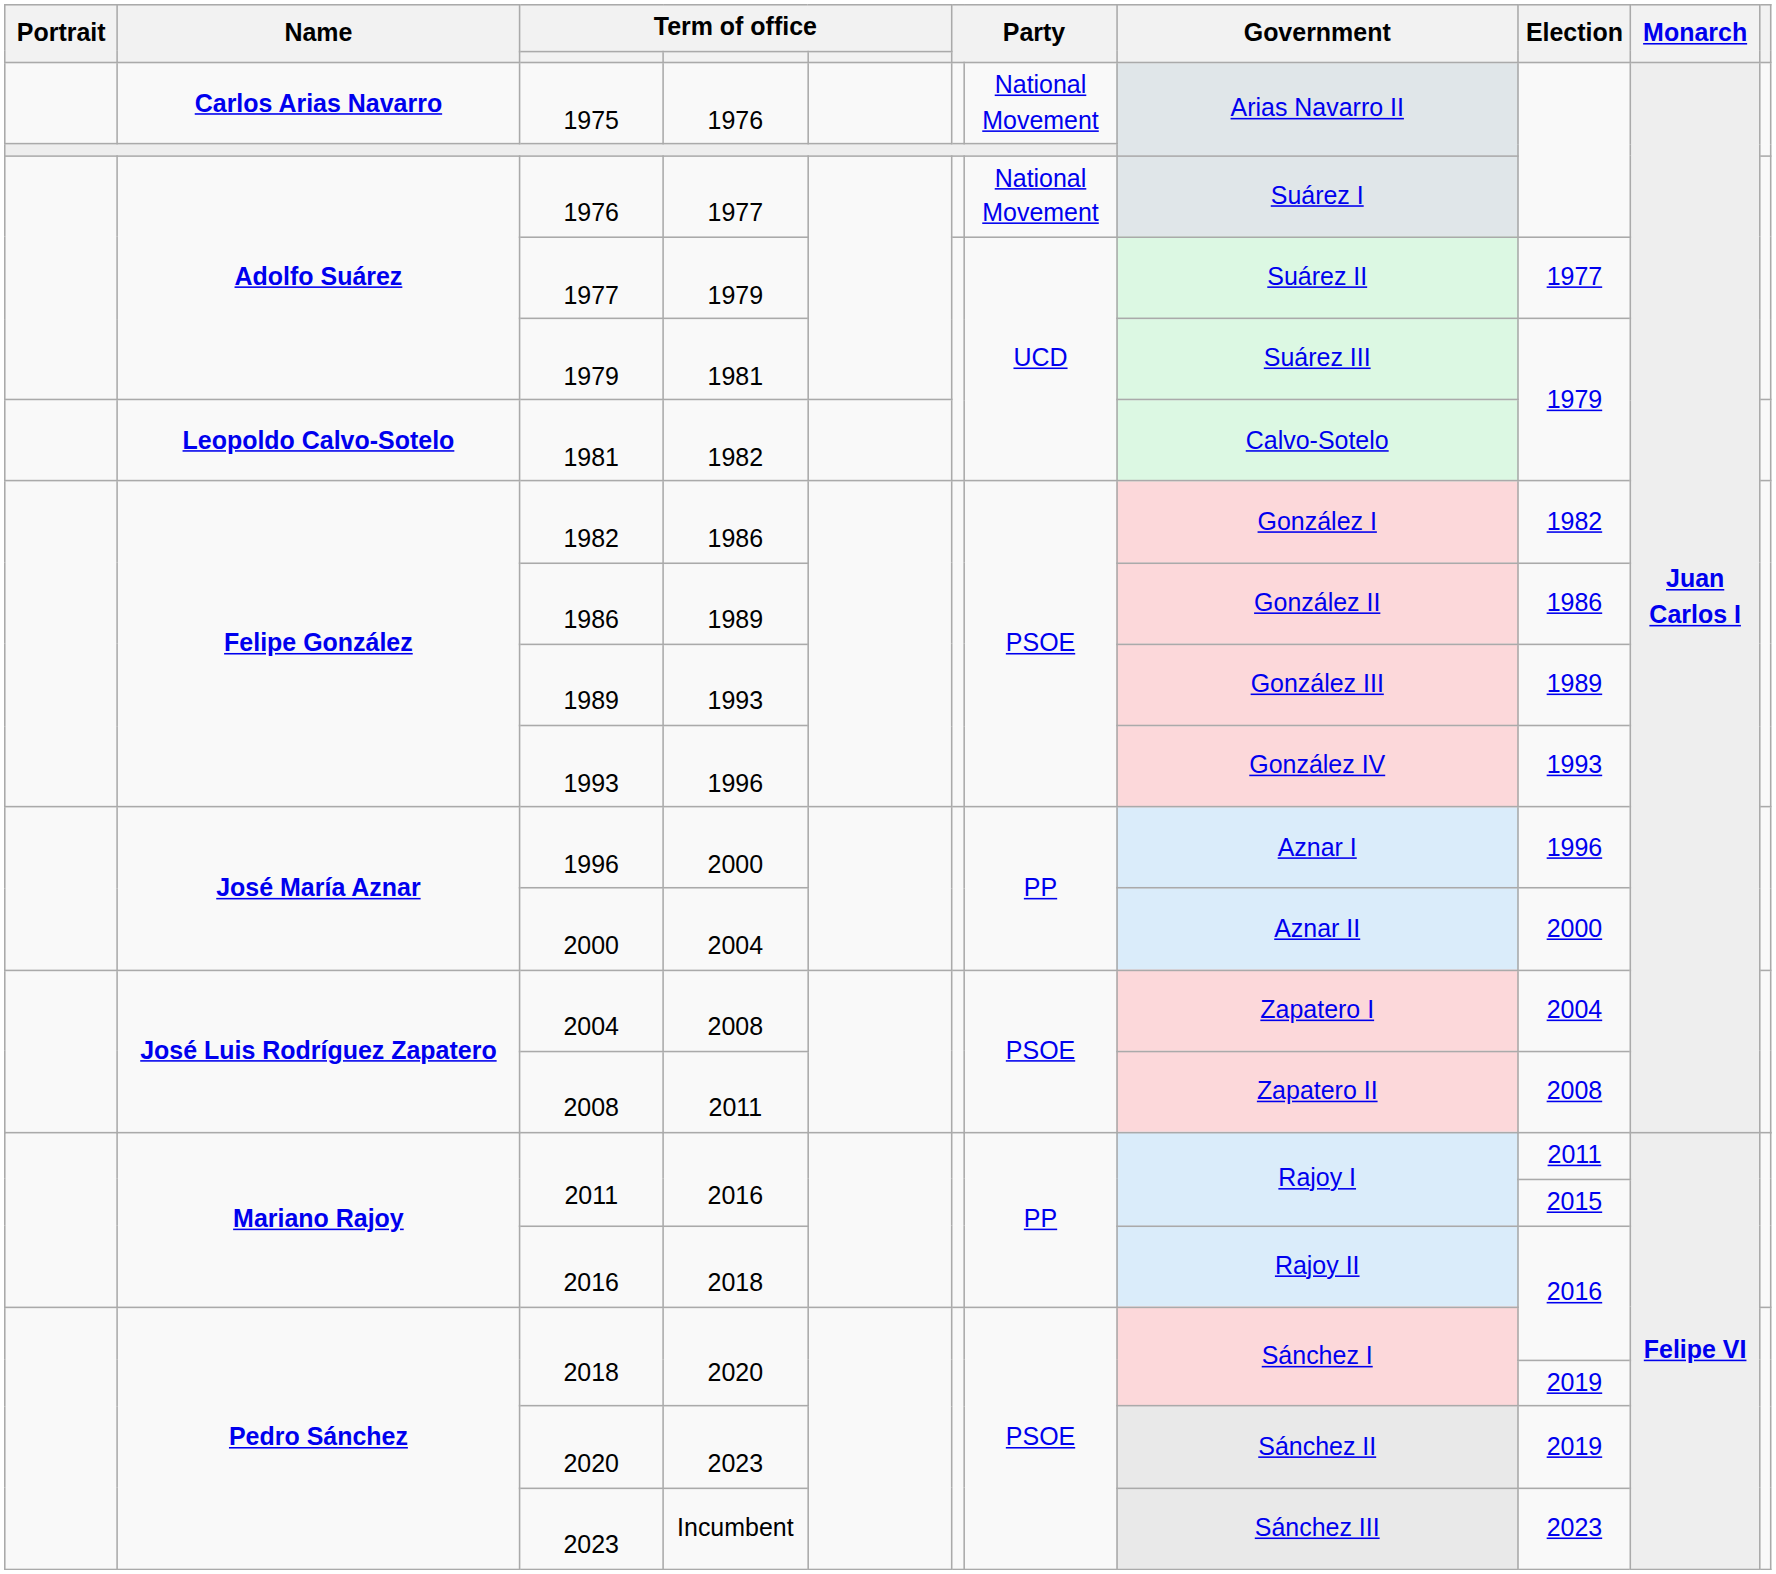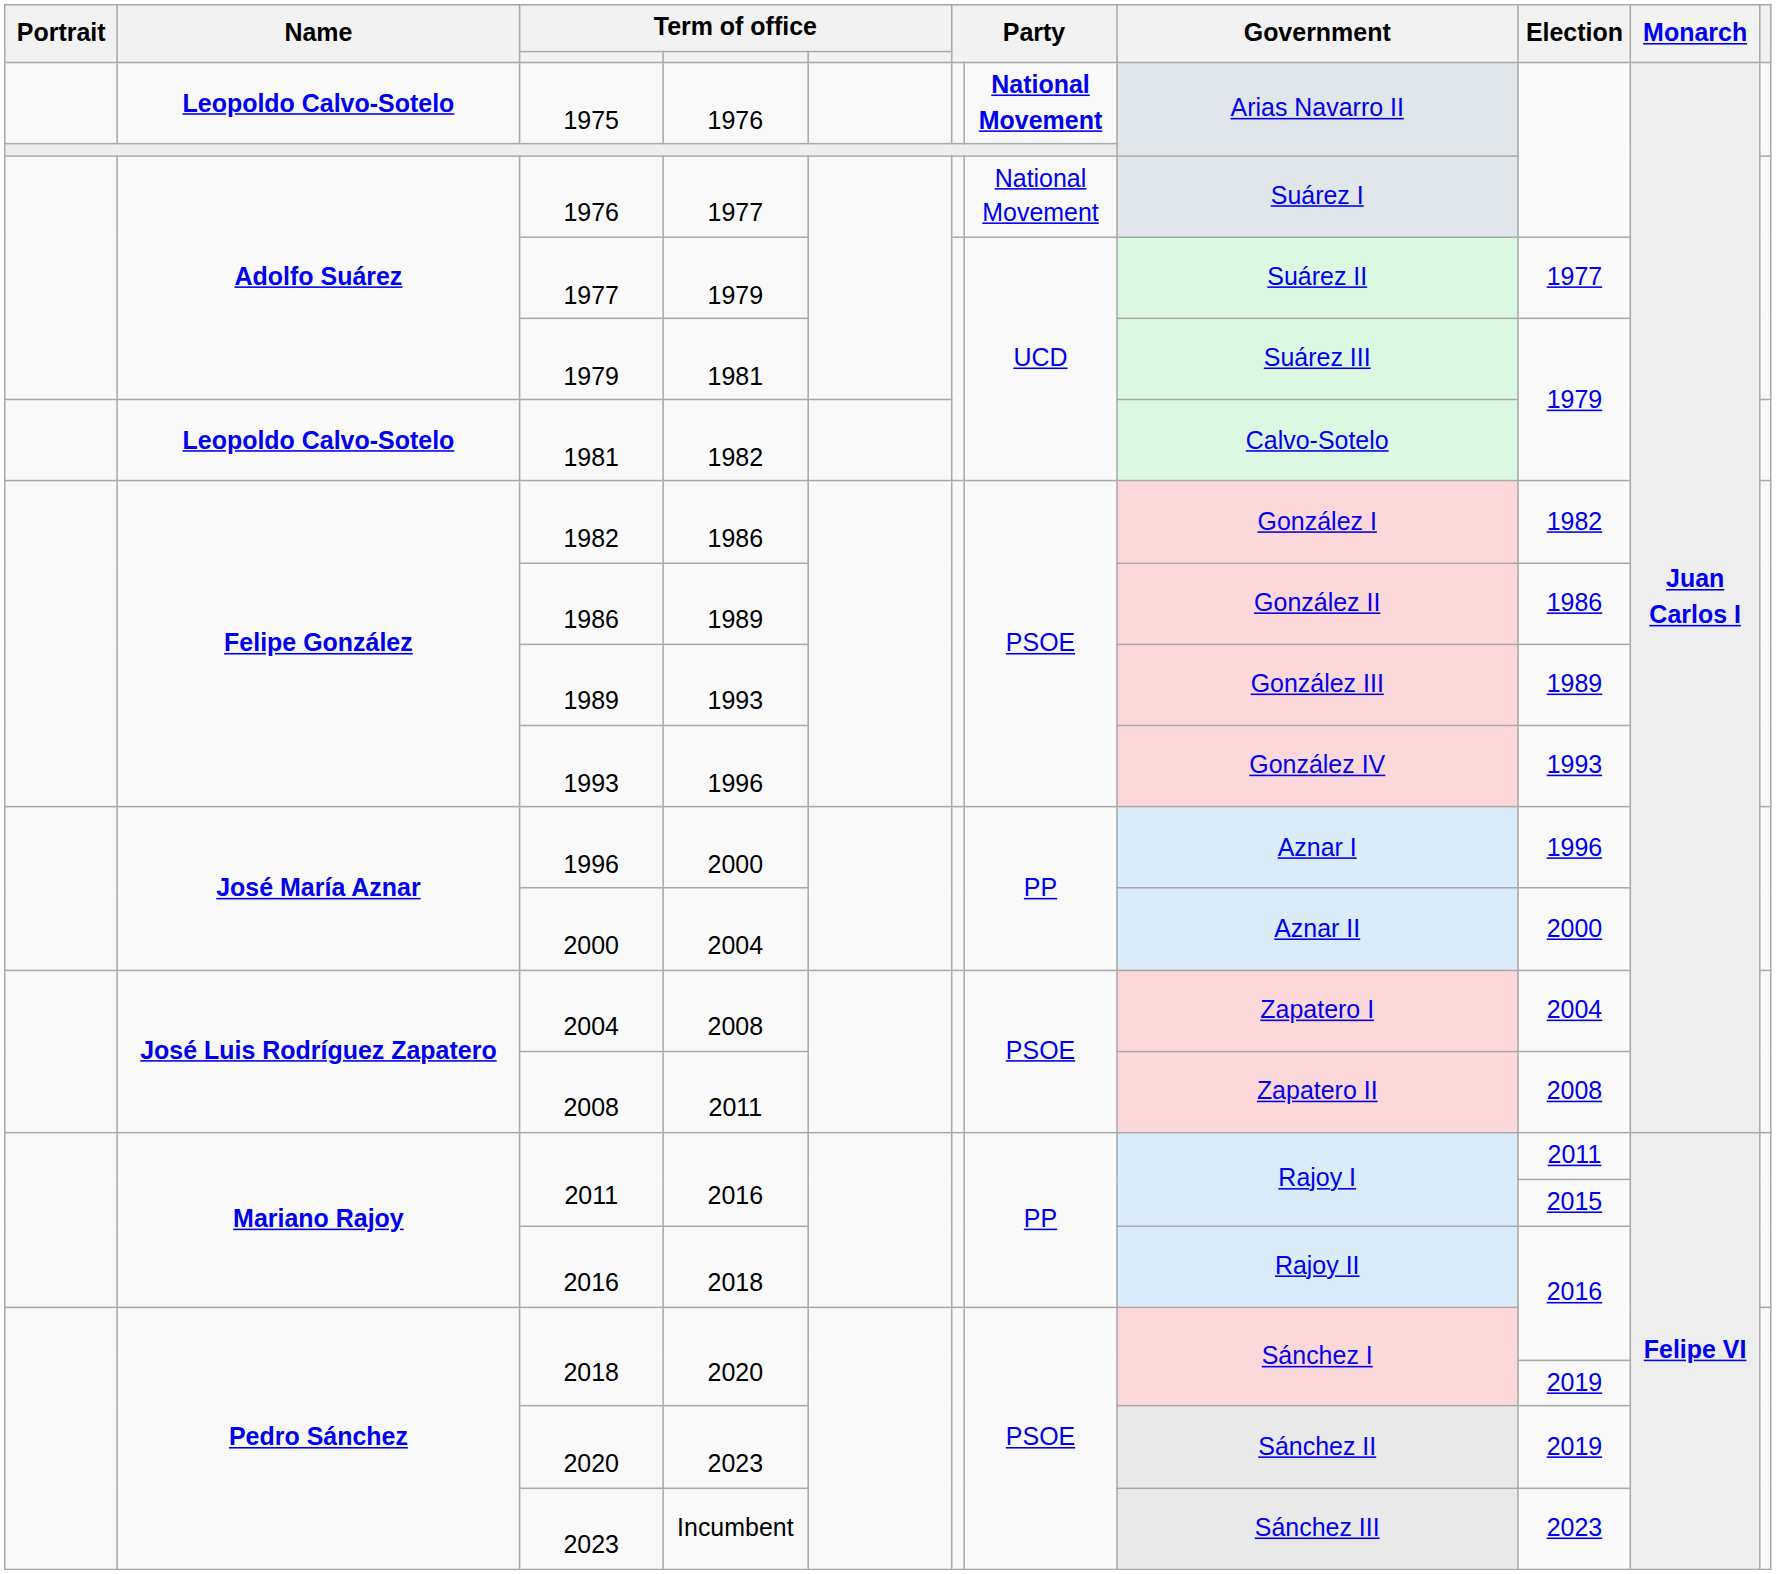(318, 102) Carlos Arias Navarro -> (318, 102) Leopoldo Calvo-Sotelo
(1041, 102) normal -> (1041, 102) bold
